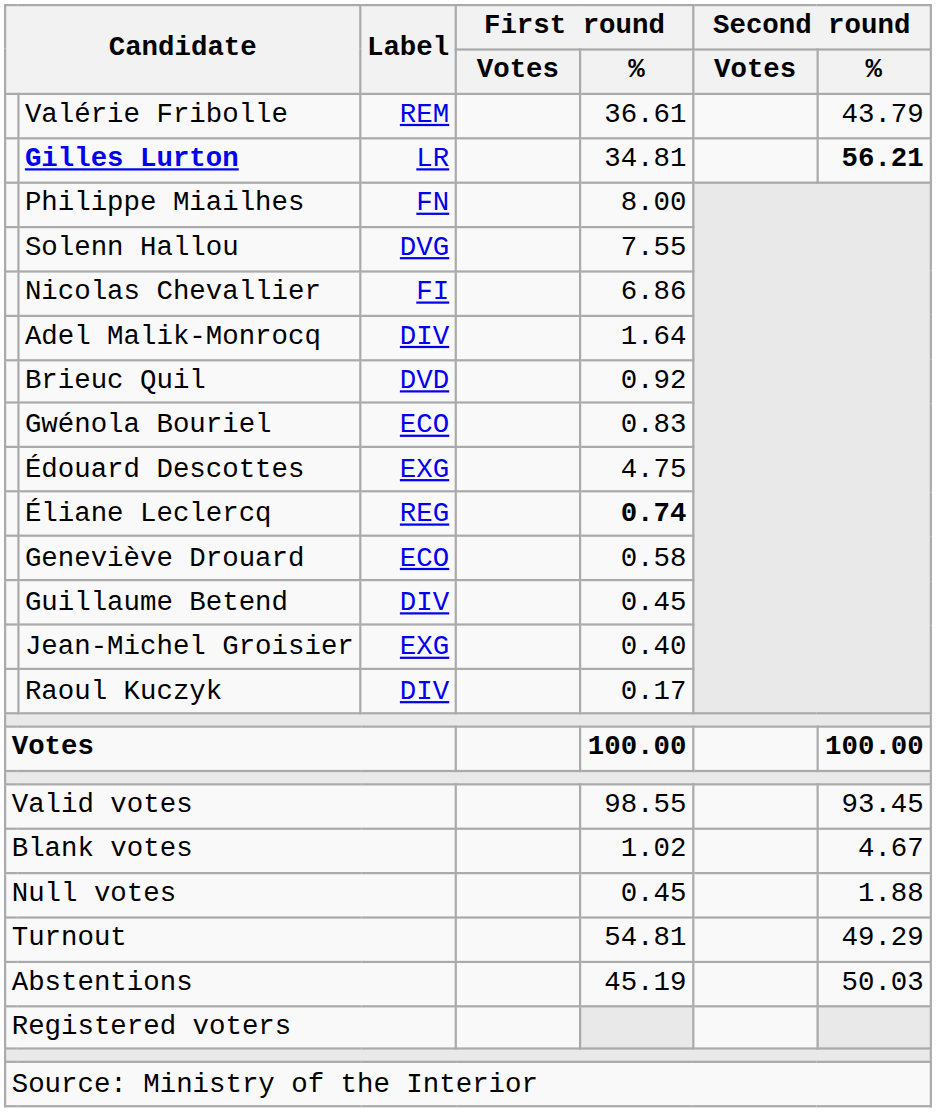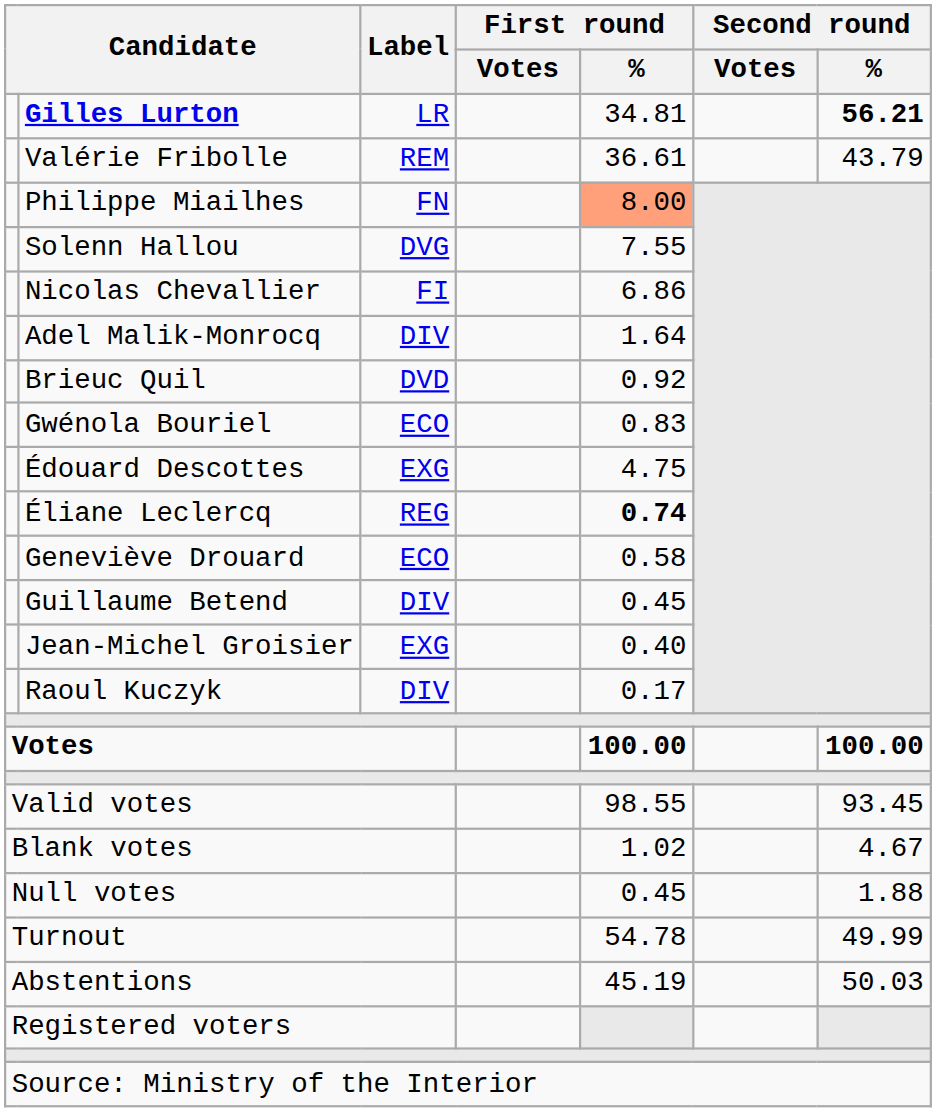rows swapped: (156, 116) <-> (132, 160)
(654, 205) no background -> (654, 205) lightsalmon background
(645, 939) 54.81 -> (645, 939) 54.78
(883, 939) 49.29 -> (883, 939) 49.99
